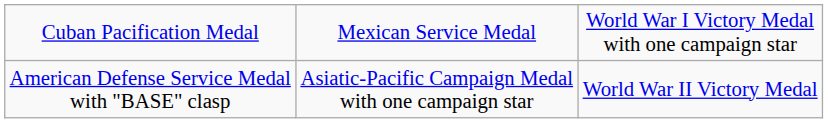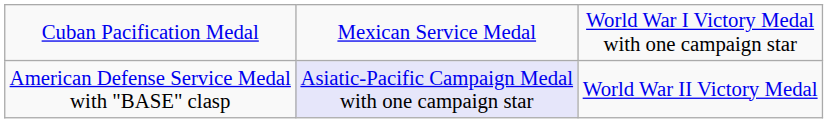(437, 89) no background -> (437, 89) lavender background
